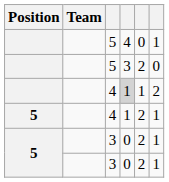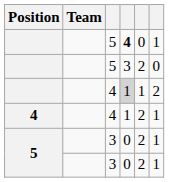(127, 41) normal -> (127, 41) bold
(34, 116) 5 -> (34, 116) 4
